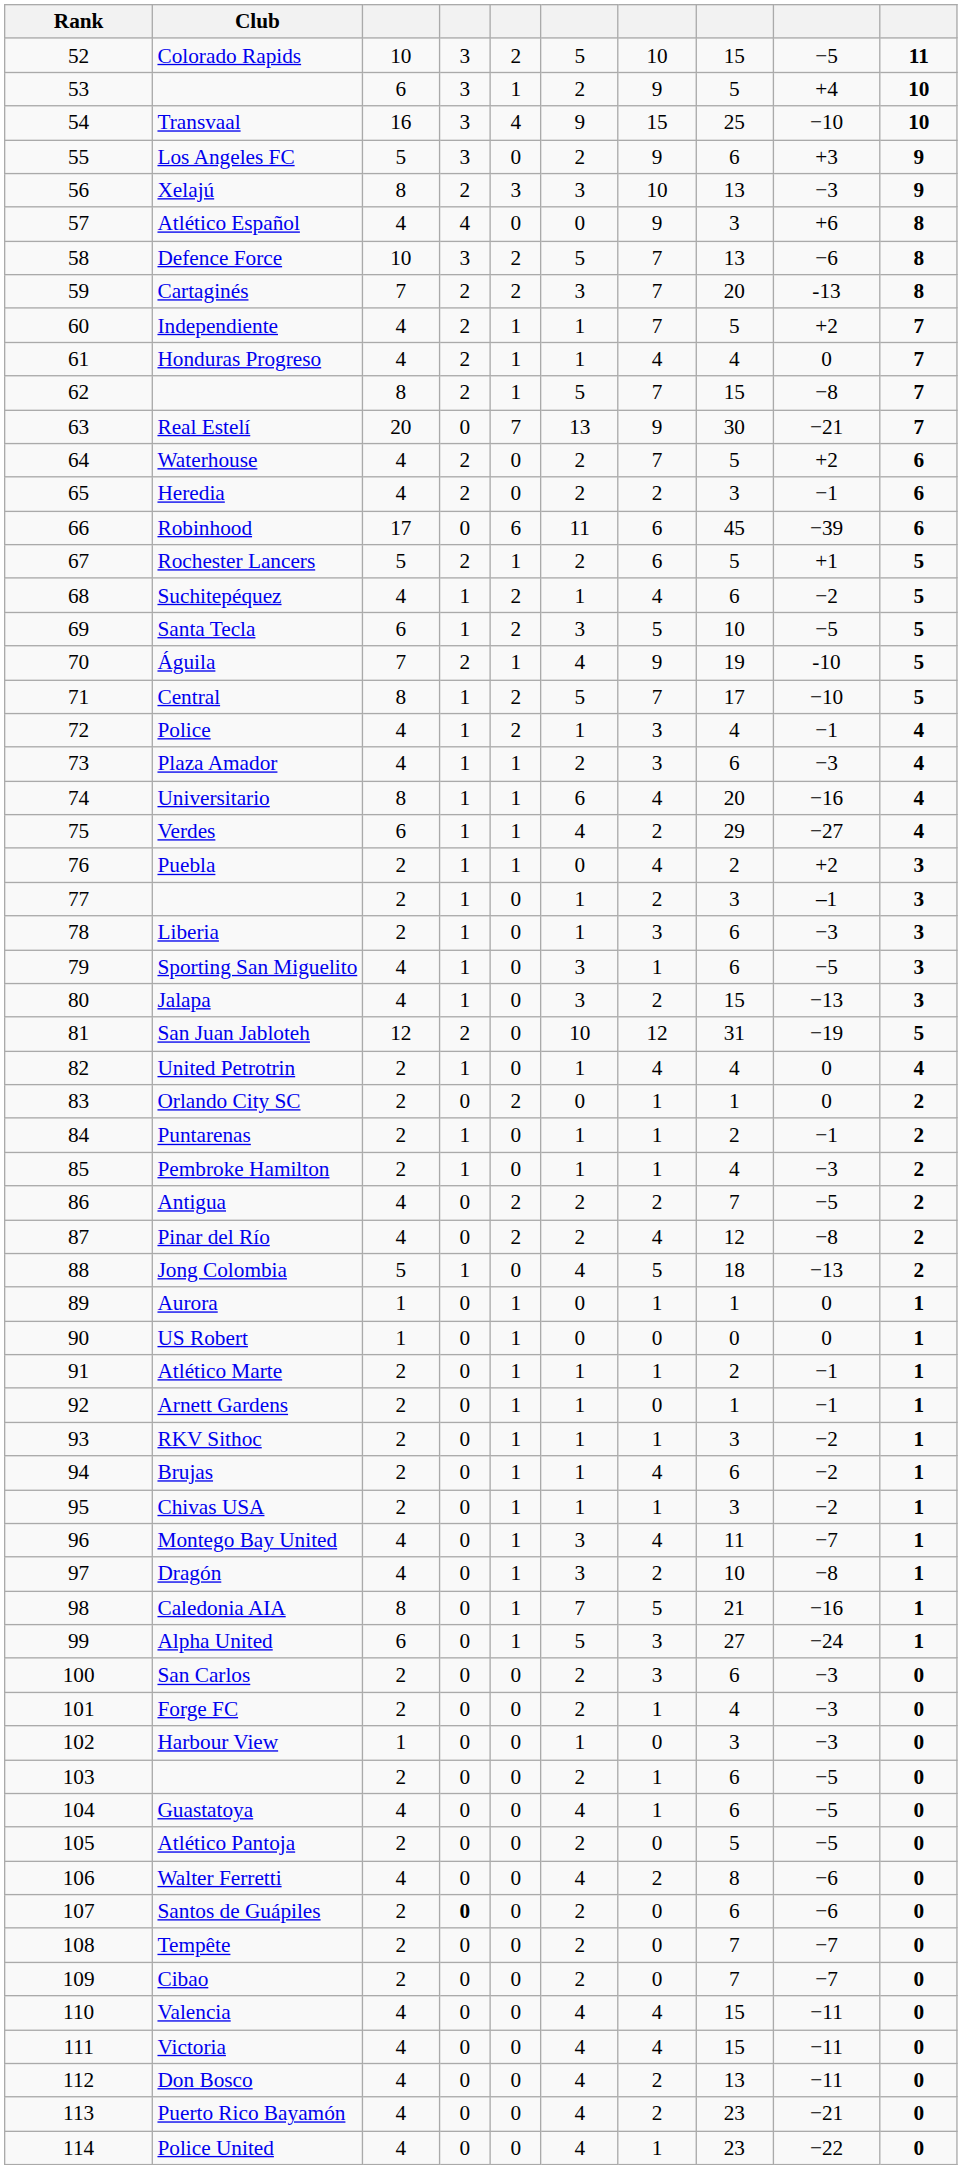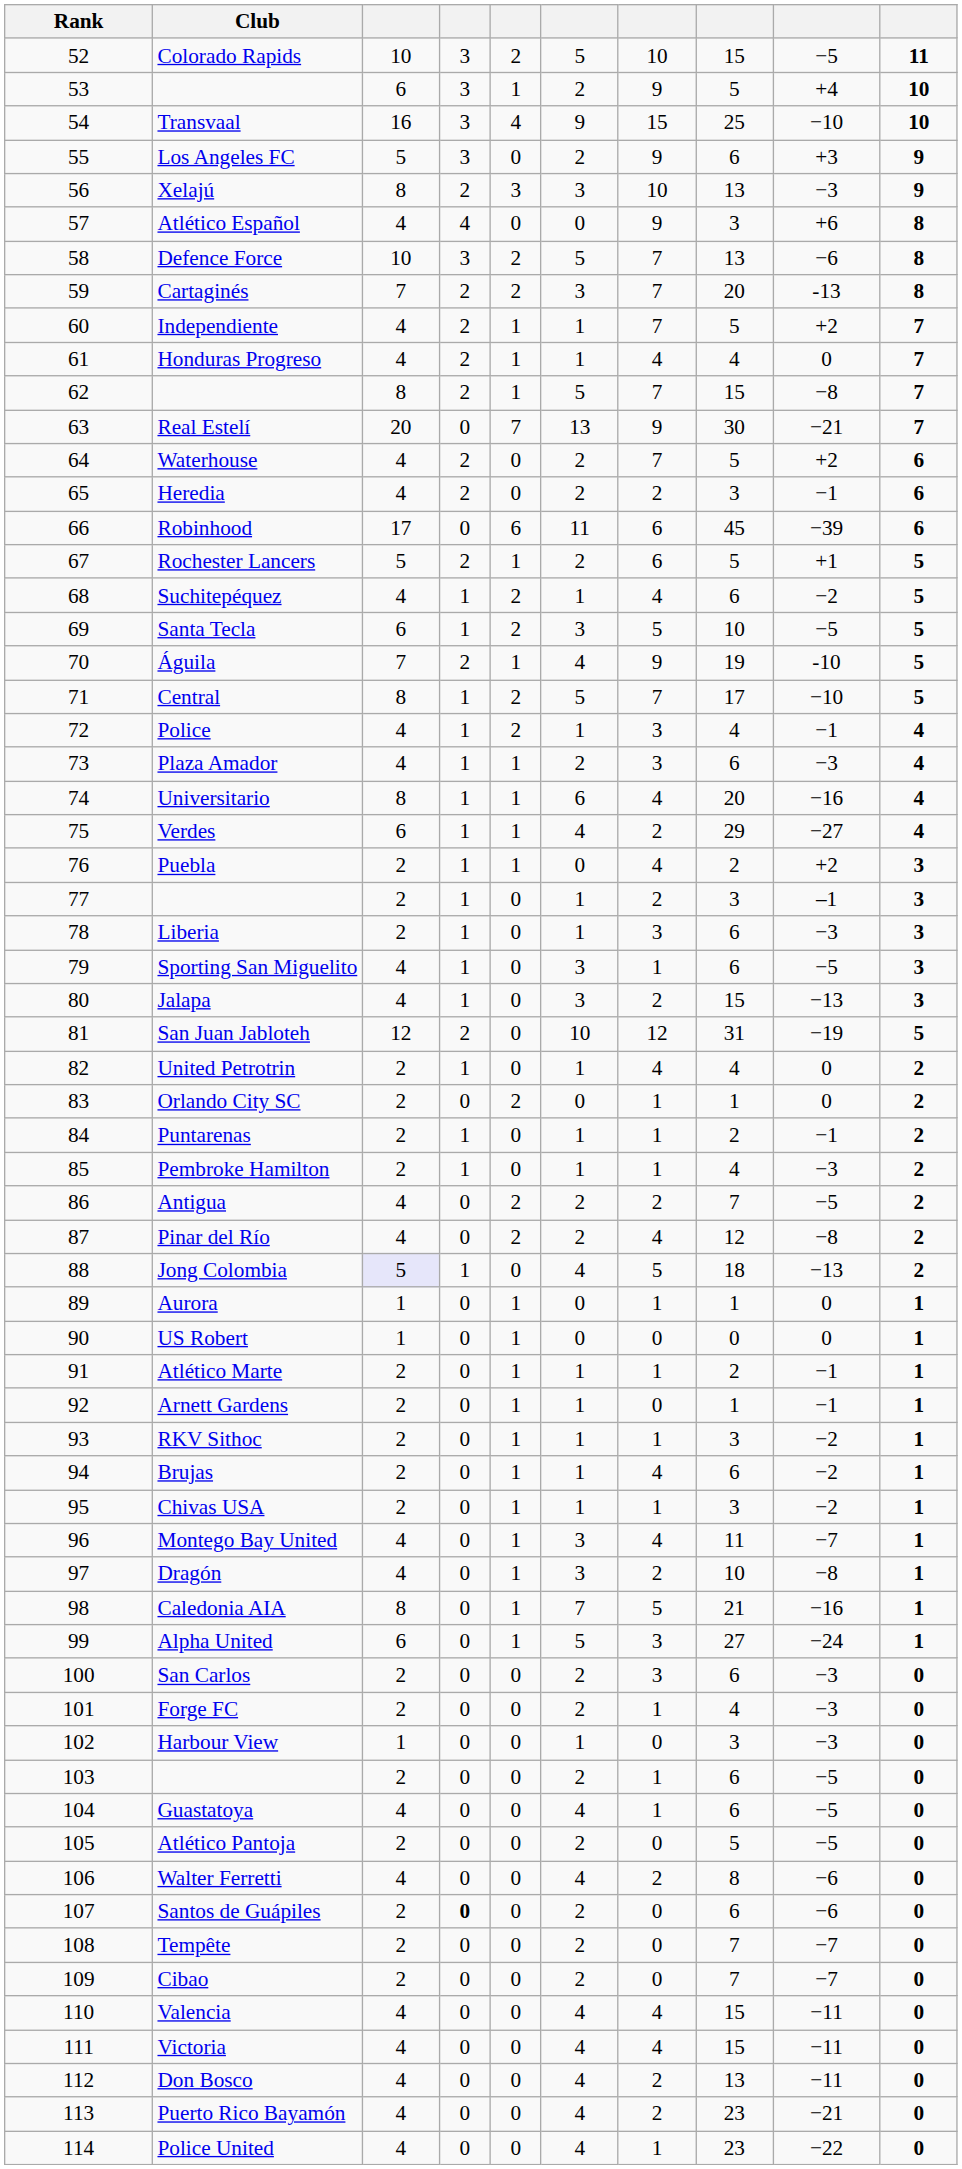(919, 1067) 4 -> (919, 1067) 2
(401, 1270) no background -> (401, 1270) lavender background
